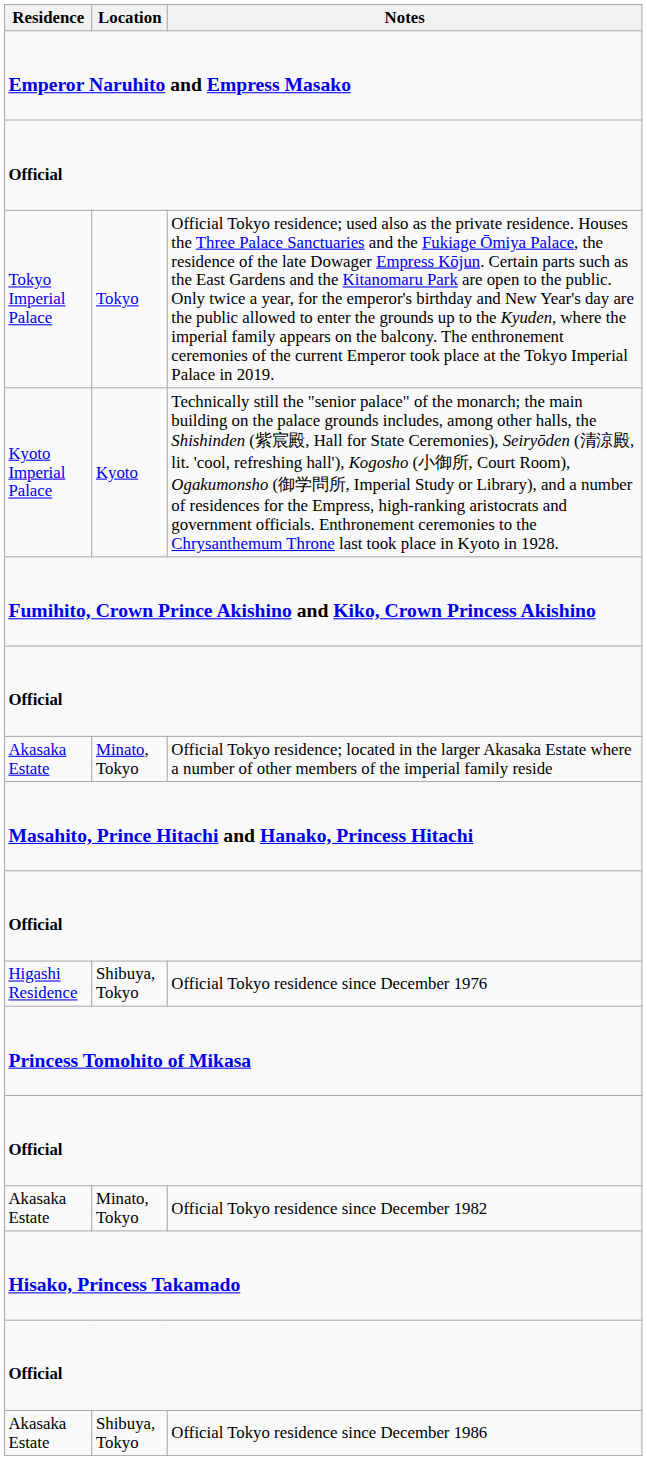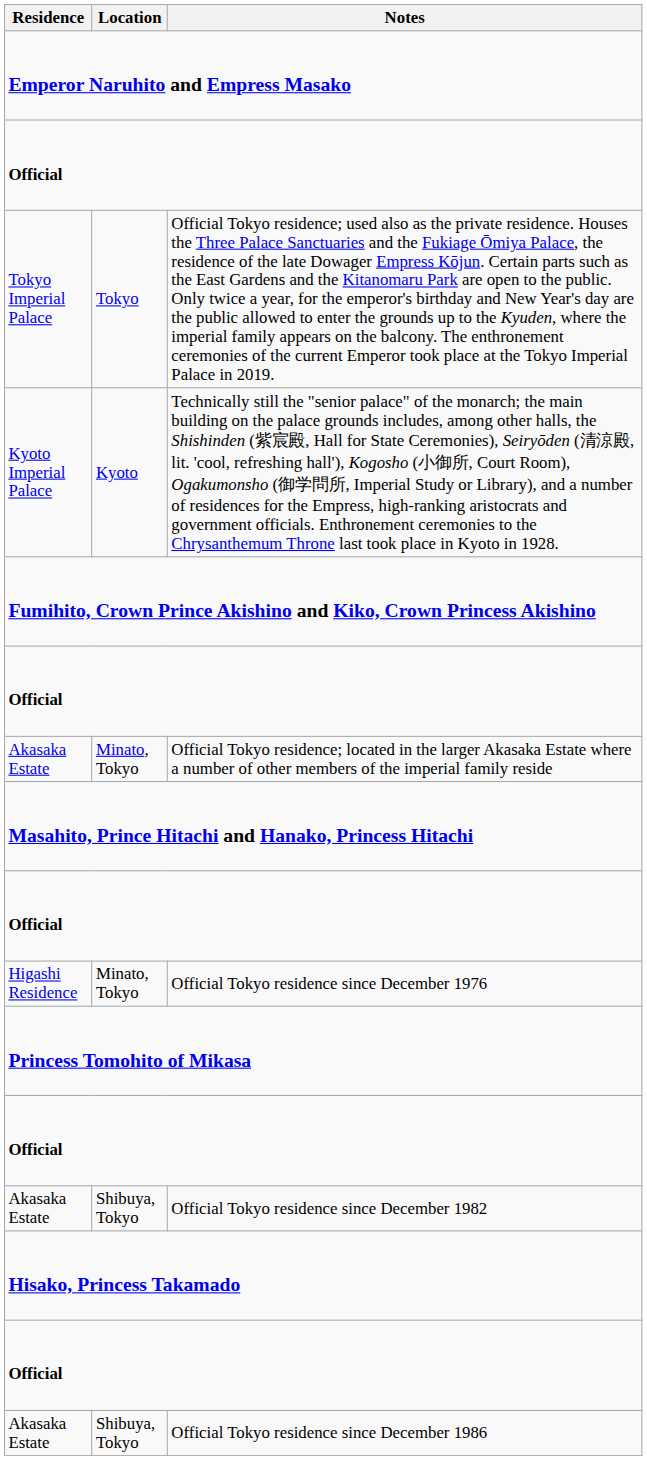(126, 983) Shibuya, Tokyo -> (122, 983) Minato, Tokyo
(122, 1208) Minato, Tokyo -> (126, 1208) Shibuya, Tokyo
